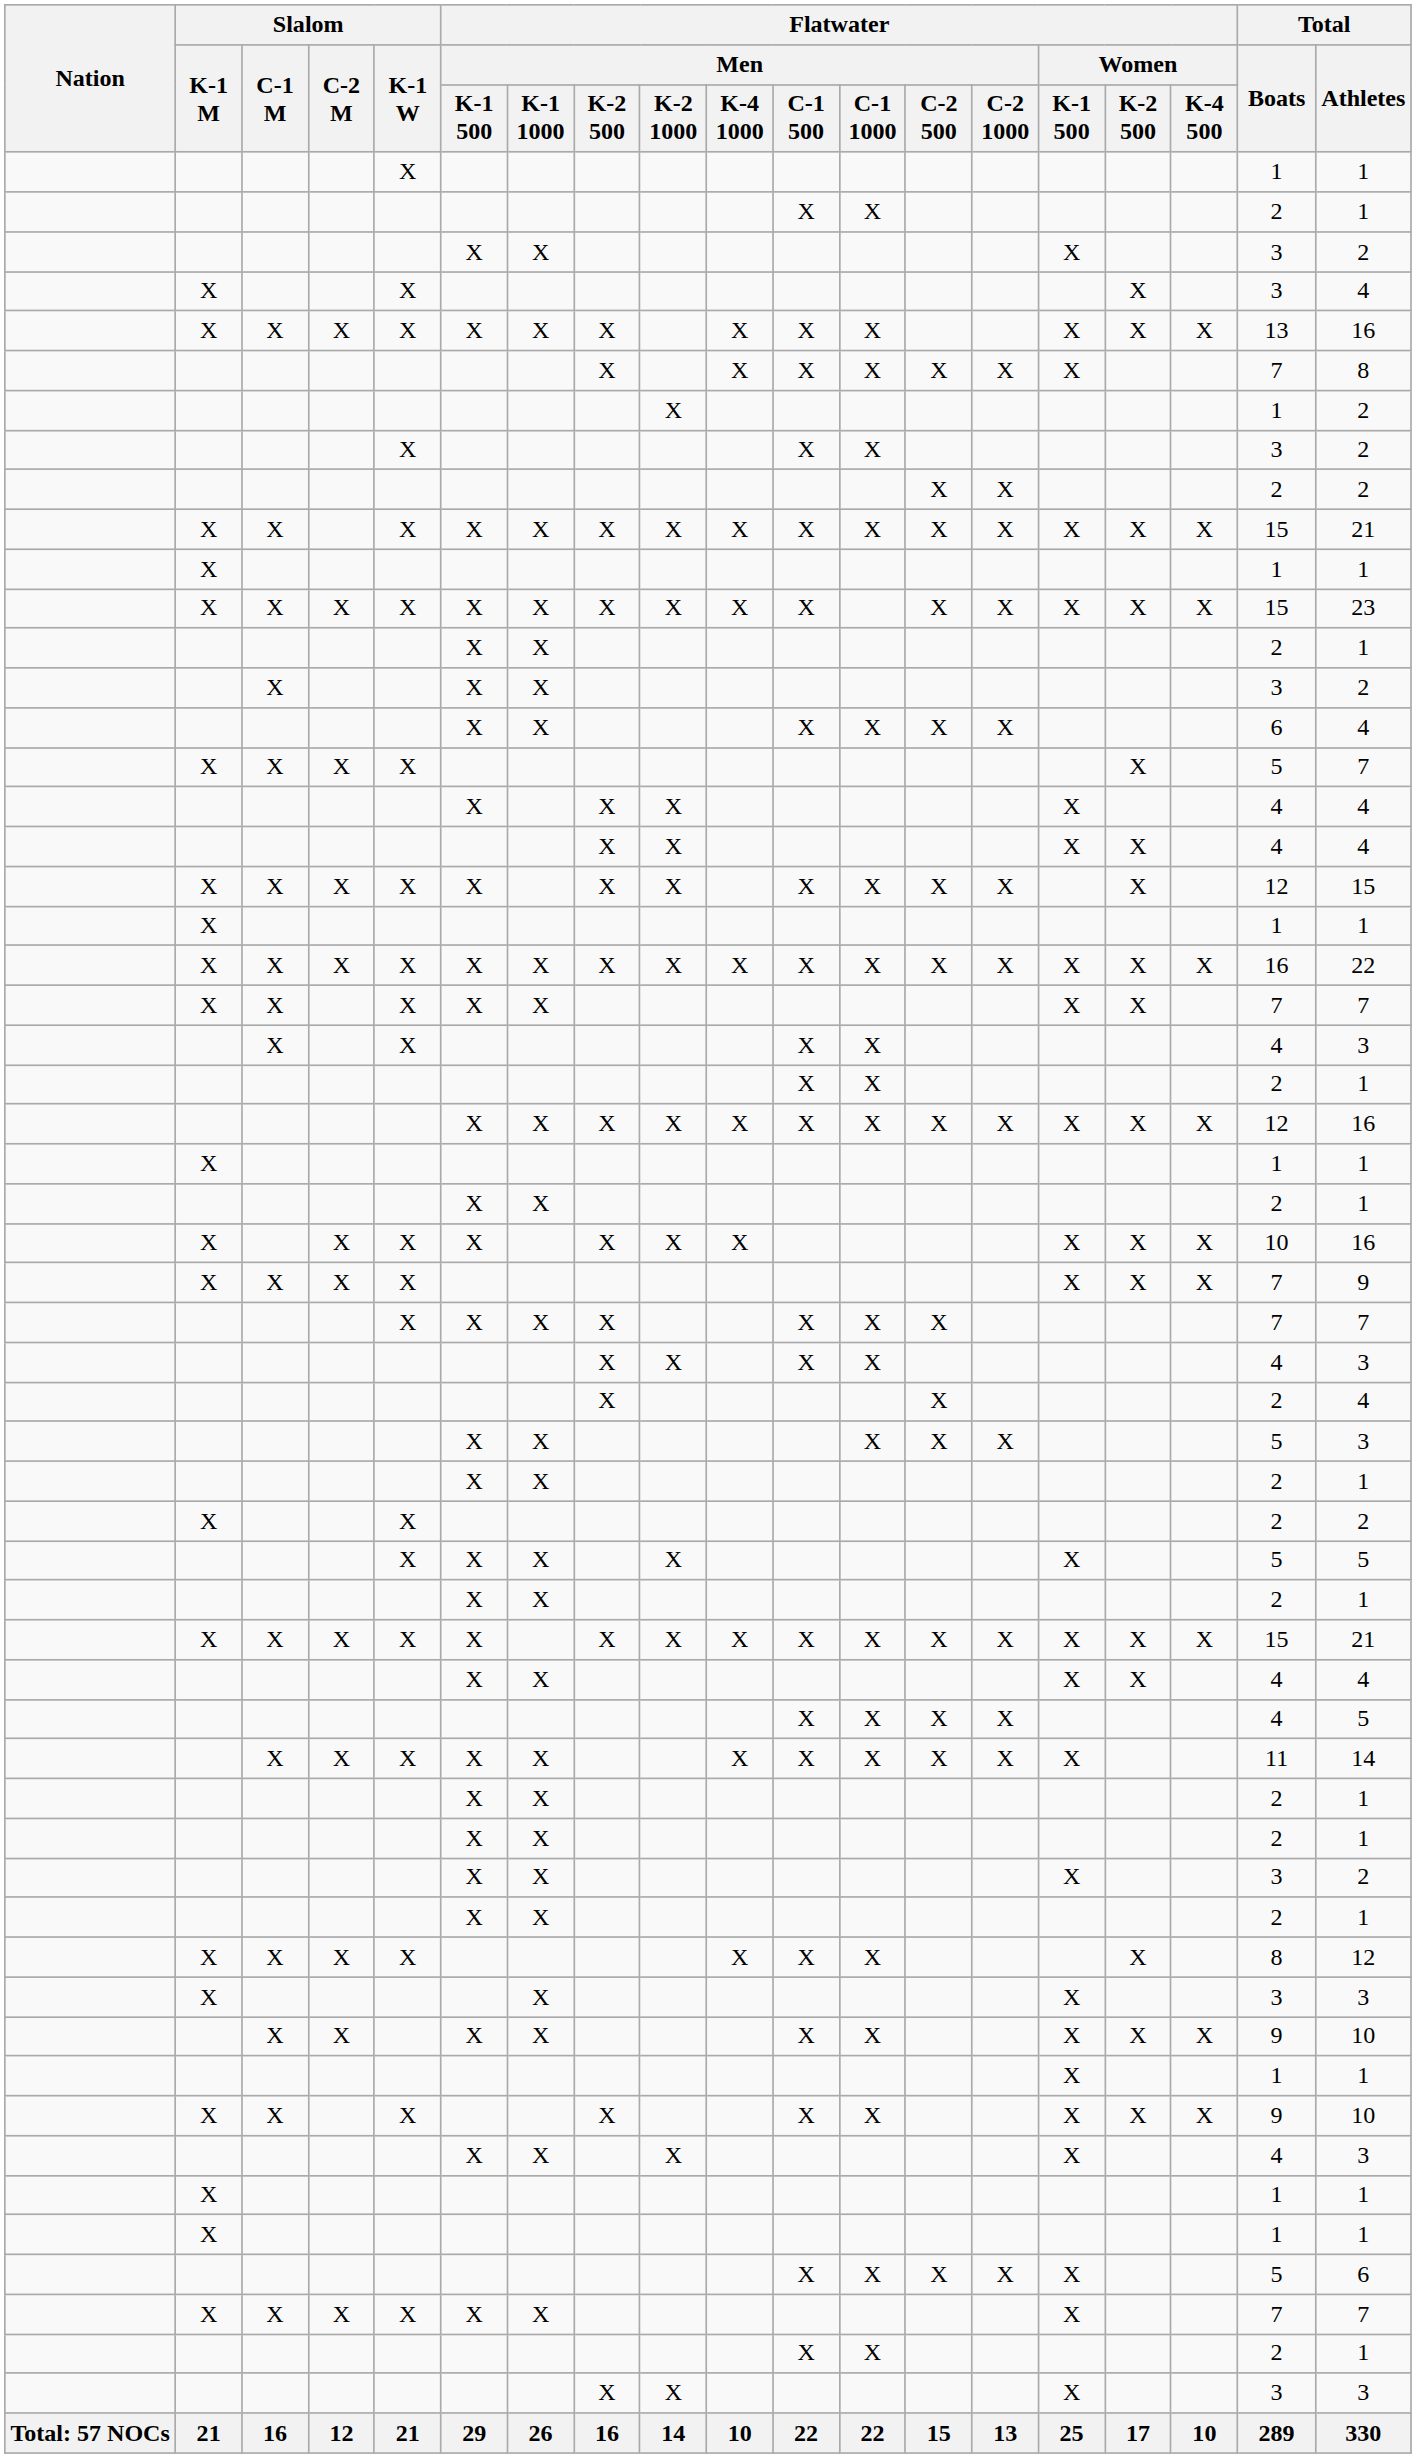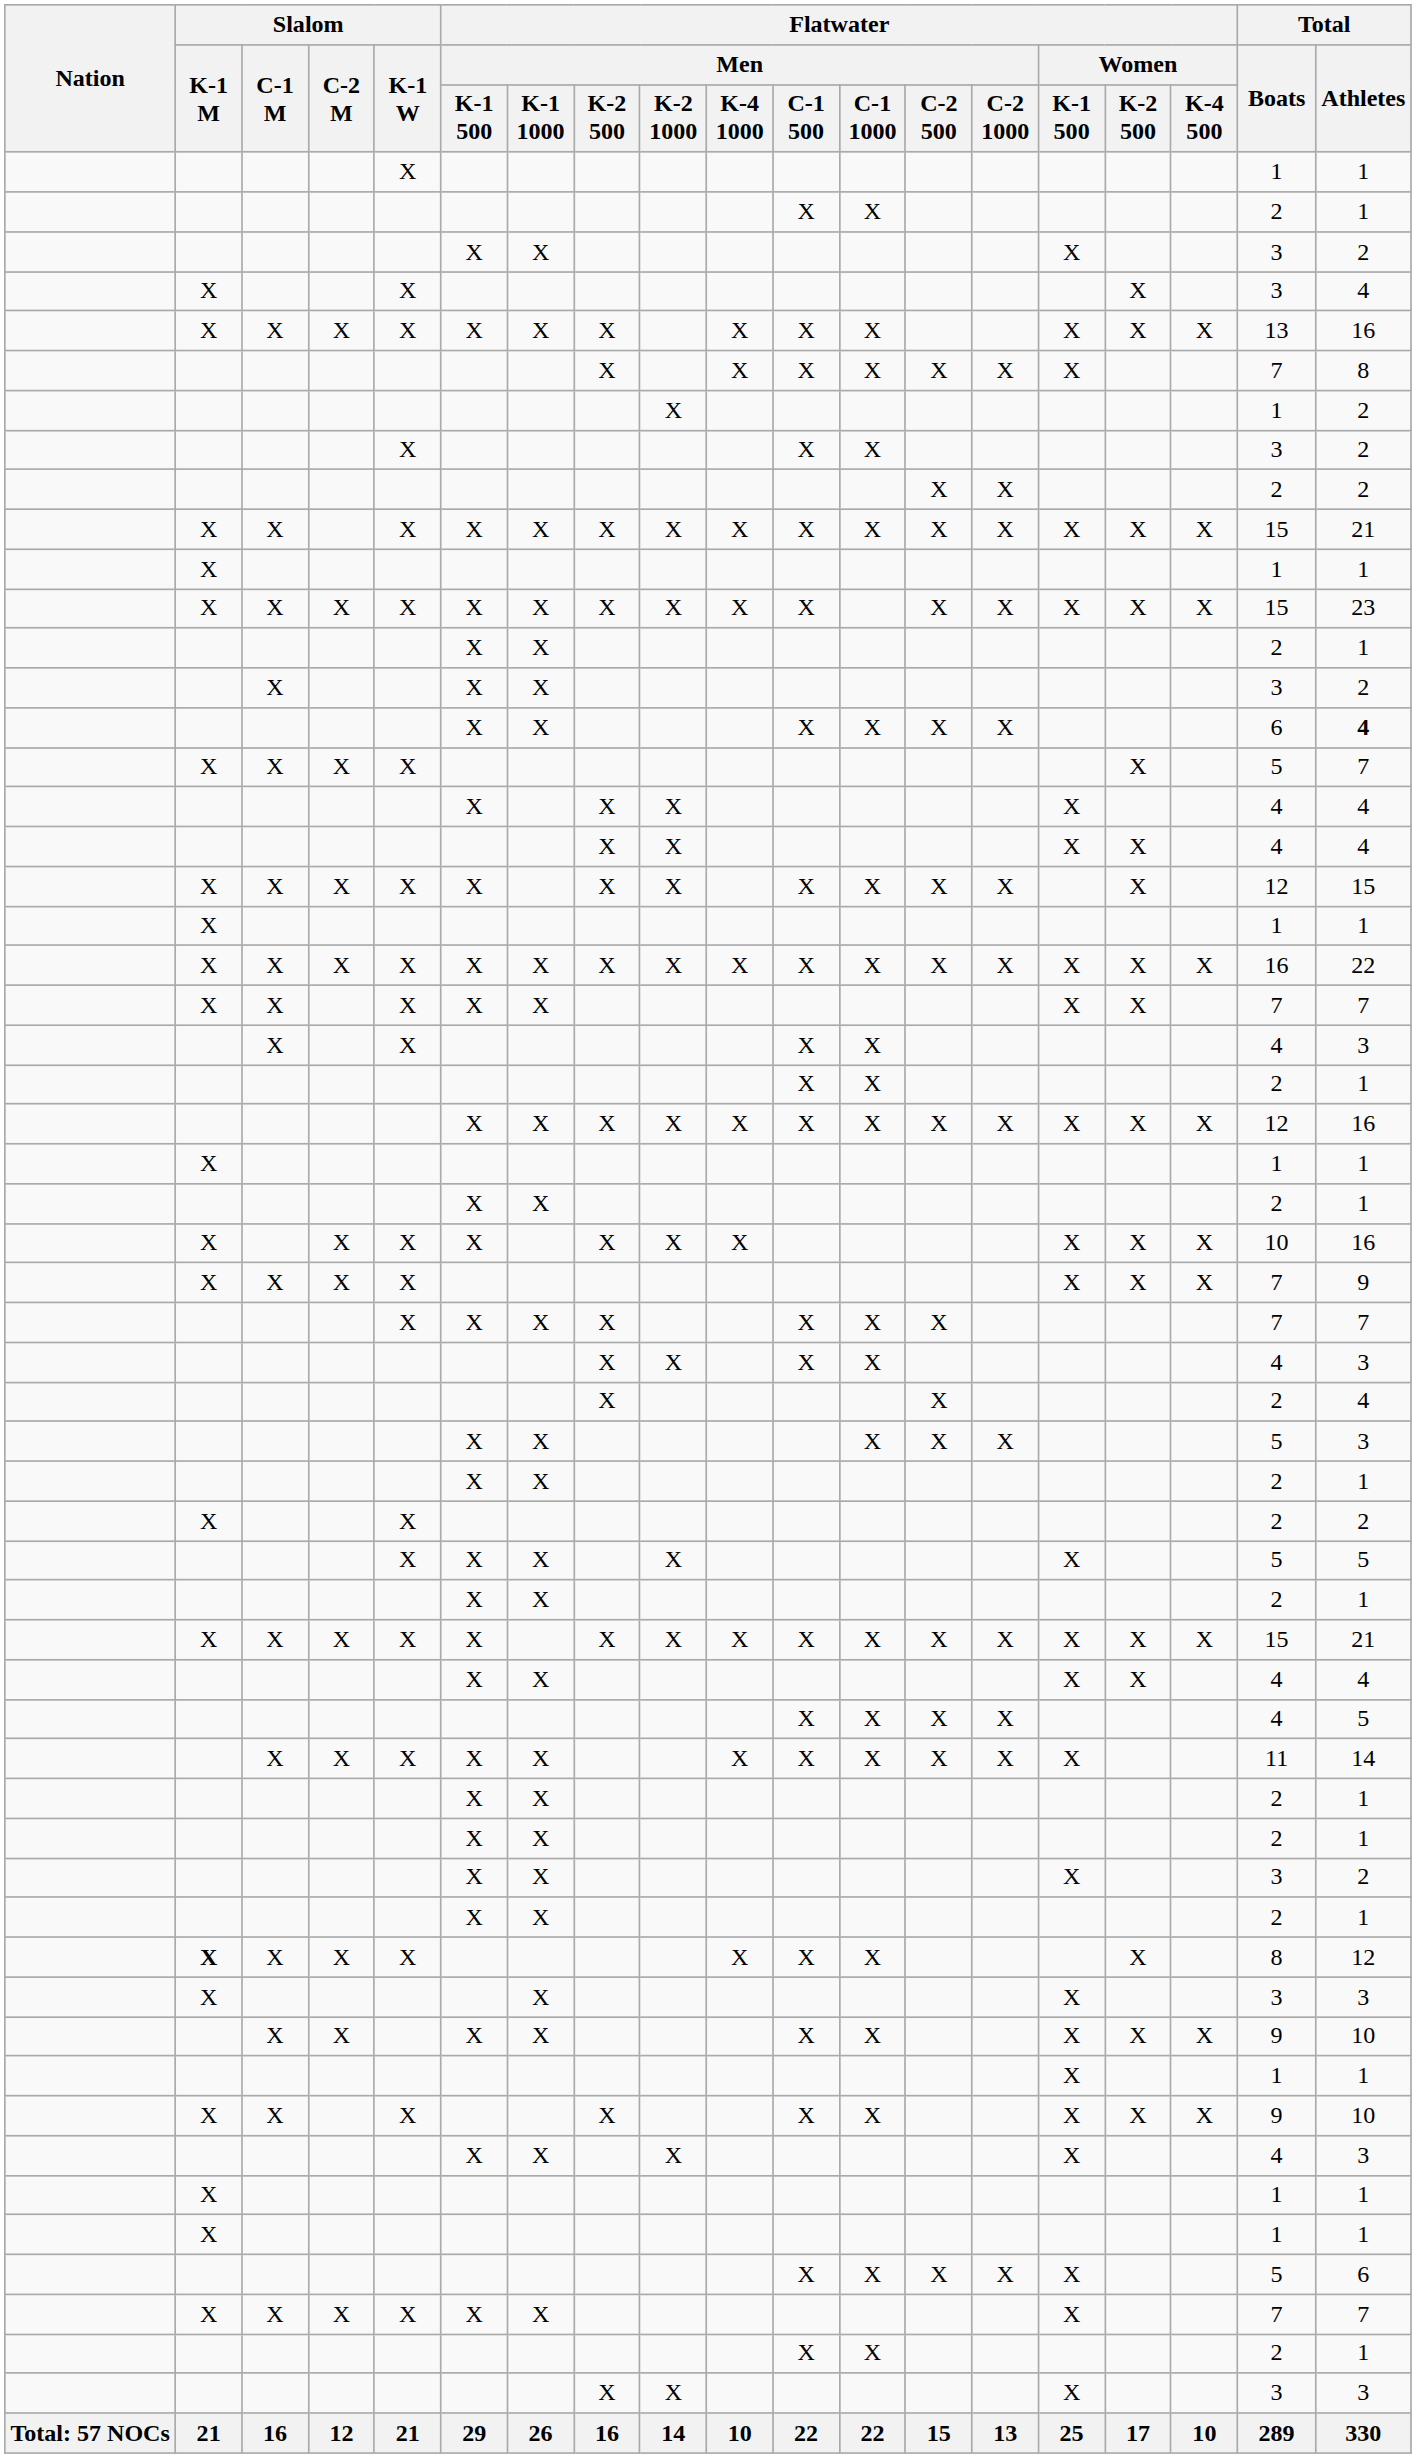(1363, 727) normal -> (1363, 727) bold
(209, 1956) normal -> (209, 1956) bold
